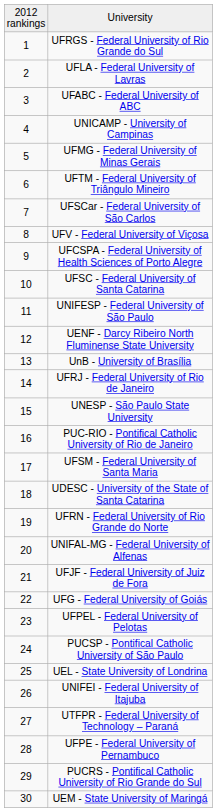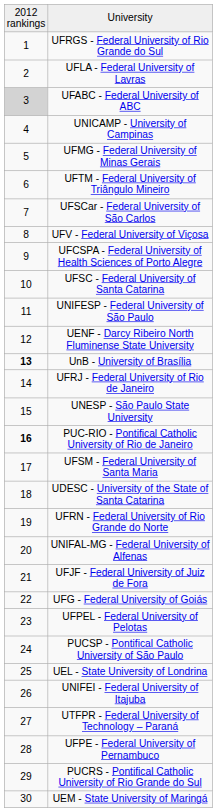(26, 101) no background -> (26, 101) lightgrey background
(26, 361) normal -> (26, 361) bold
(26, 439) normal -> (26, 439) bold
